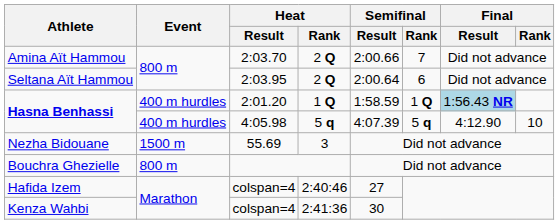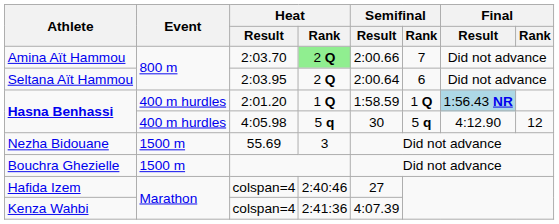(324, 58) no background -> (324, 58) lightgreen background
(376, 123) 4:07.39 -> (376, 123) 30
(535, 123) 10 -> (535, 123) 12
(158, 166) 800 m -> (162, 166) 1500 m
(376, 209) 30 -> (376, 209) 4:07.39
